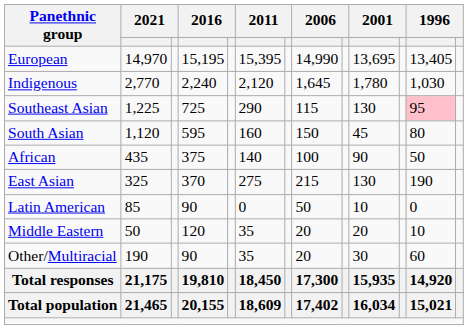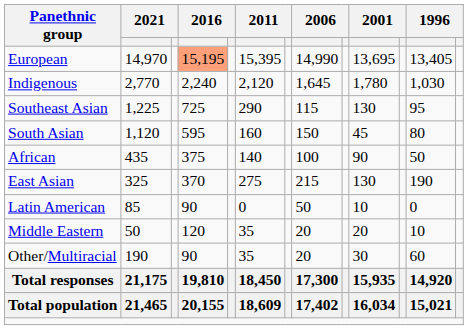(203, 58) no background -> (203, 58) lightsalmon background
(417, 108) pink background -> (417, 108) no background
